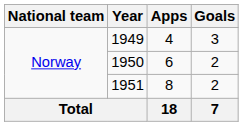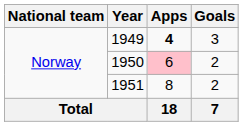(169, 39) normal -> (169, 39) bold
(169, 62) no background -> (169, 62) pink background
